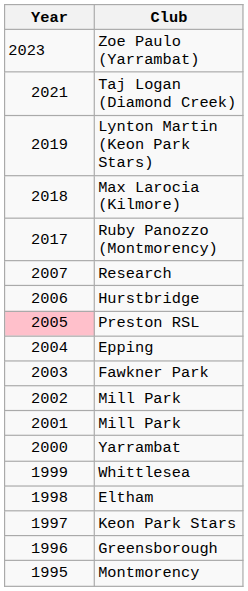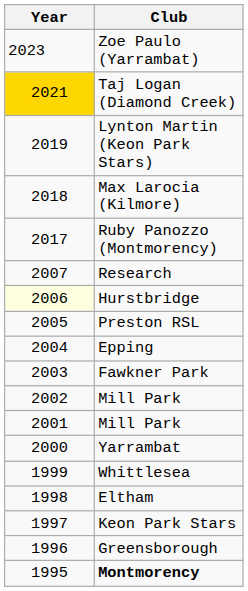(50, 94) no background -> (50, 94) gold background
(50, 298) no background -> (50, 298) lightyellow background
(50, 323) pink background -> (50, 323) no background
(149, 573) normal -> (149, 573) bold
